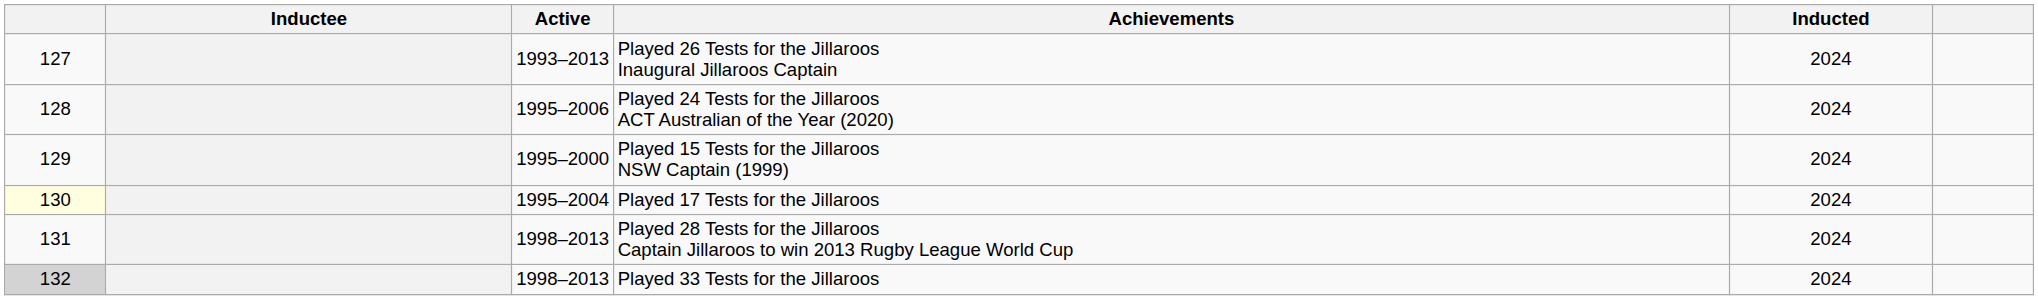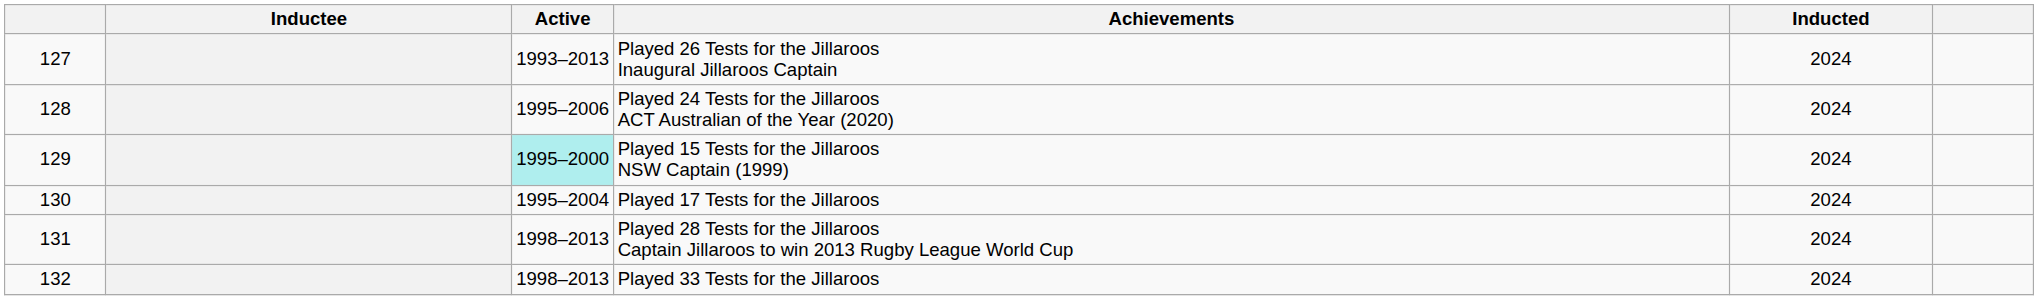(563, 159) no background -> (563, 159) paleturquoise background
(55, 199) lightyellow background -> (55, 199) no background
(55, 279) lightgrey background -> (55, 279) no background
